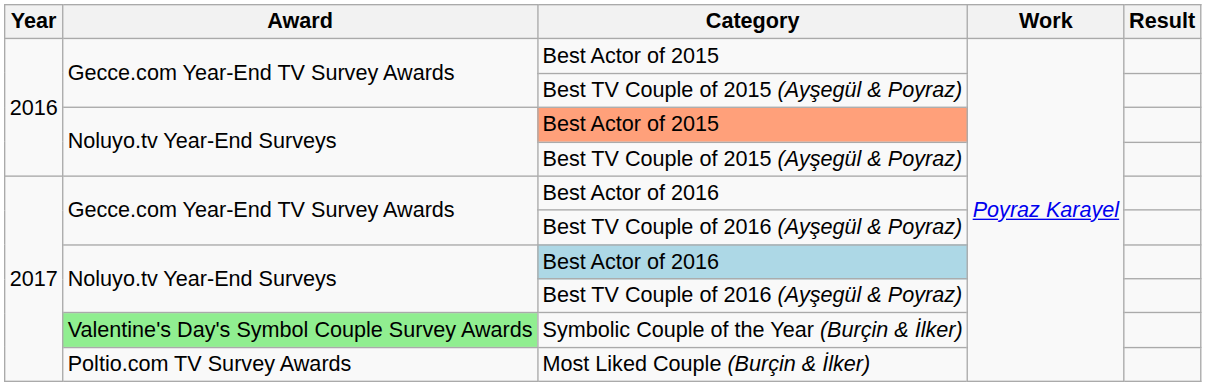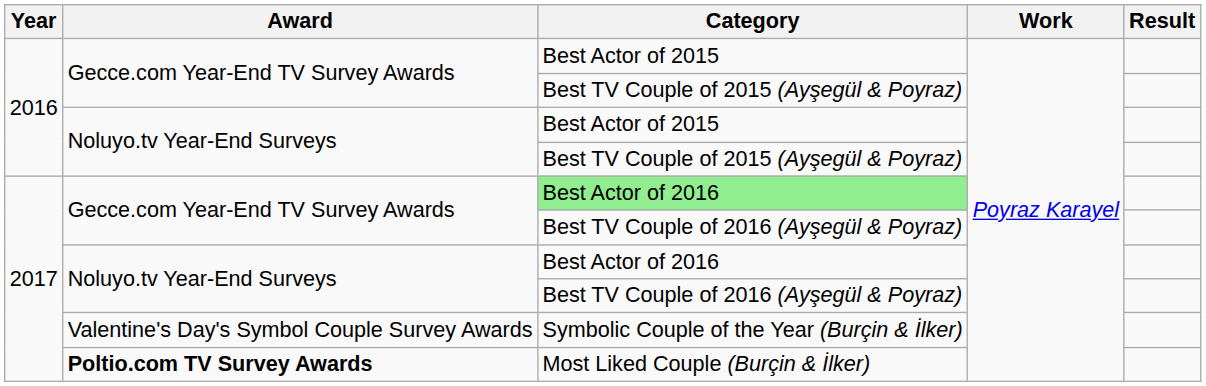(631, 124) lightsalmon background -> (631, 124) no background
(631, 192) no background -> (631, 192) lightgreen background
(631, 261) lightblue background -> (631, 261) no background
(300, 329) lightgreen background -> (300, 329) no background
(210, 364) normal -> (220, 364) bold
